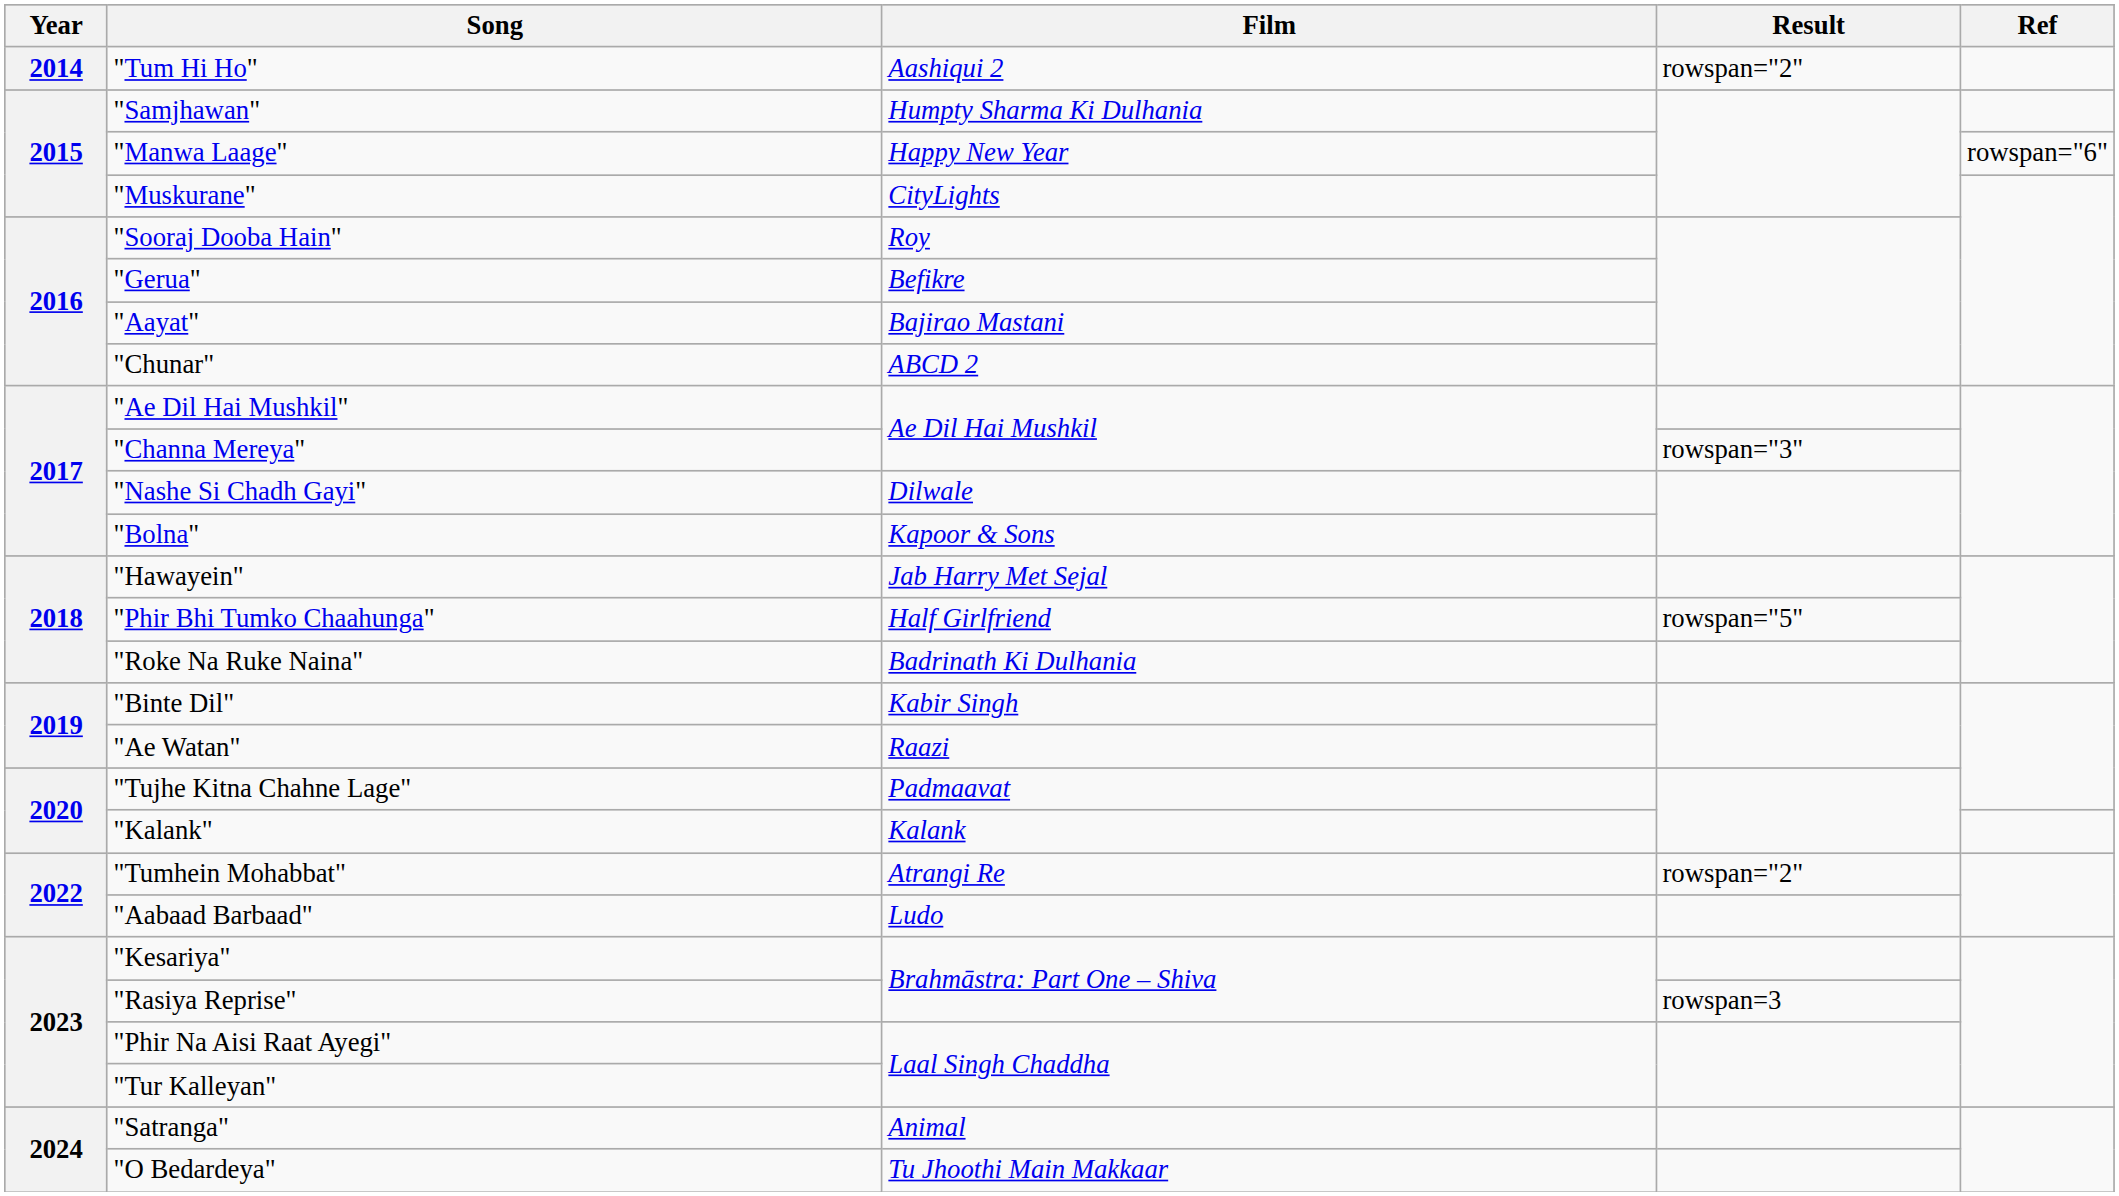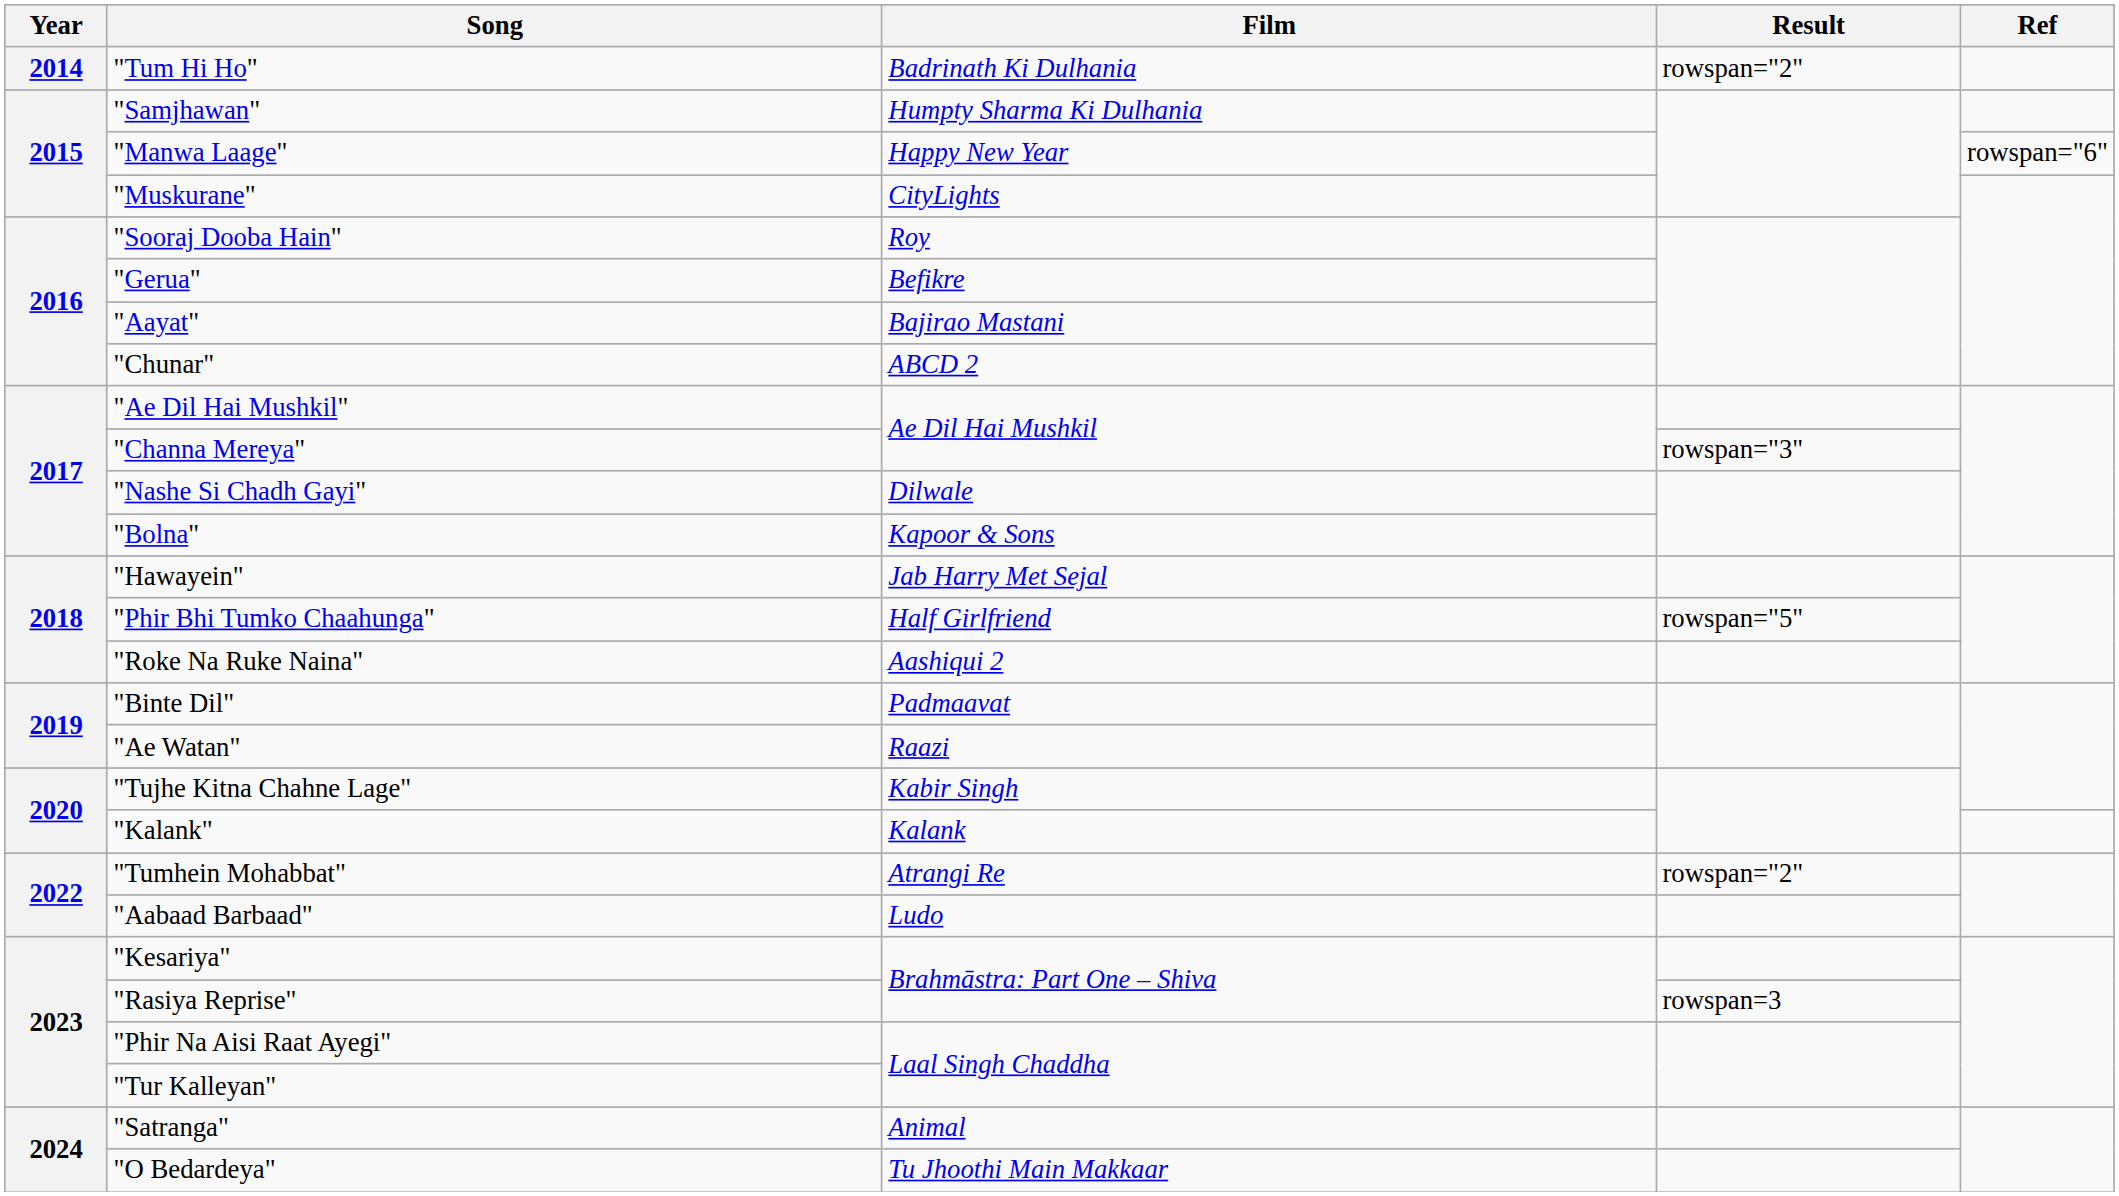(946, 68) Aashiqui 2 -> (1012, 68) Badrinath Ki Dulhania
(1012, 661) Badrinath Ki Dulhania -> (946, 661) Aashiqui 2
(953, 703) Kabir Singh -> (949, 703) Padmaavat
(949, 788) Padmaavat -> (953, 788) Kabir Singh
